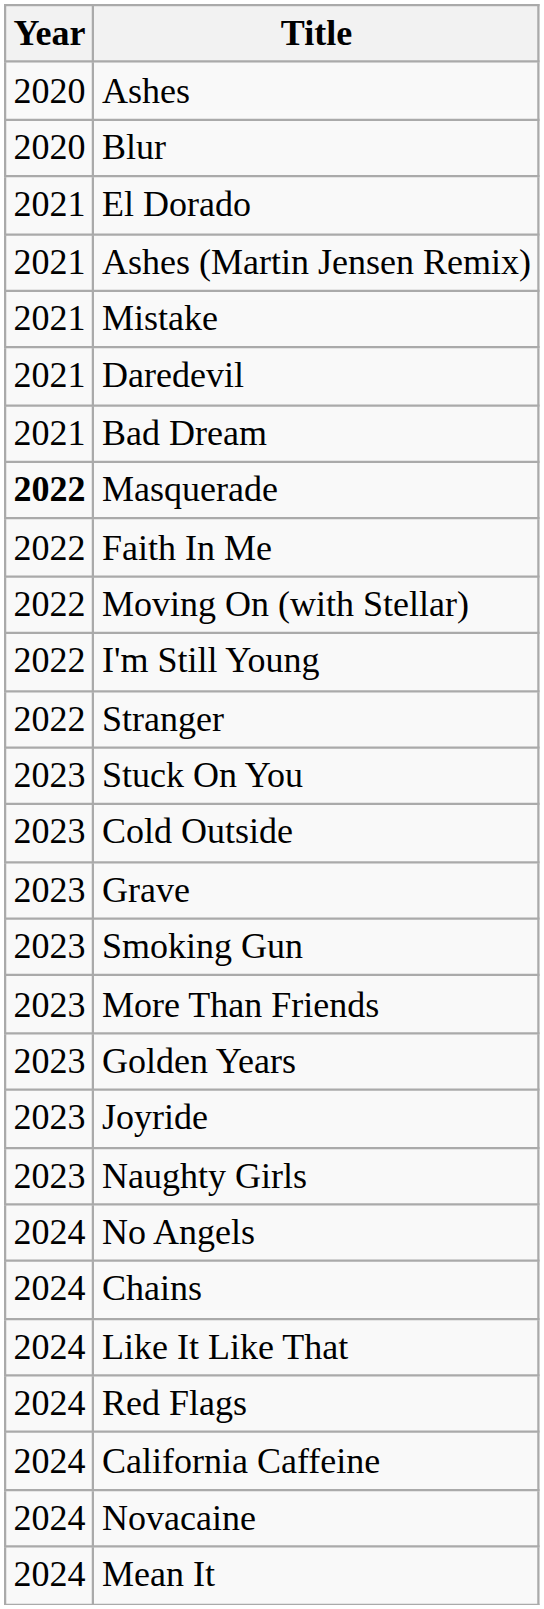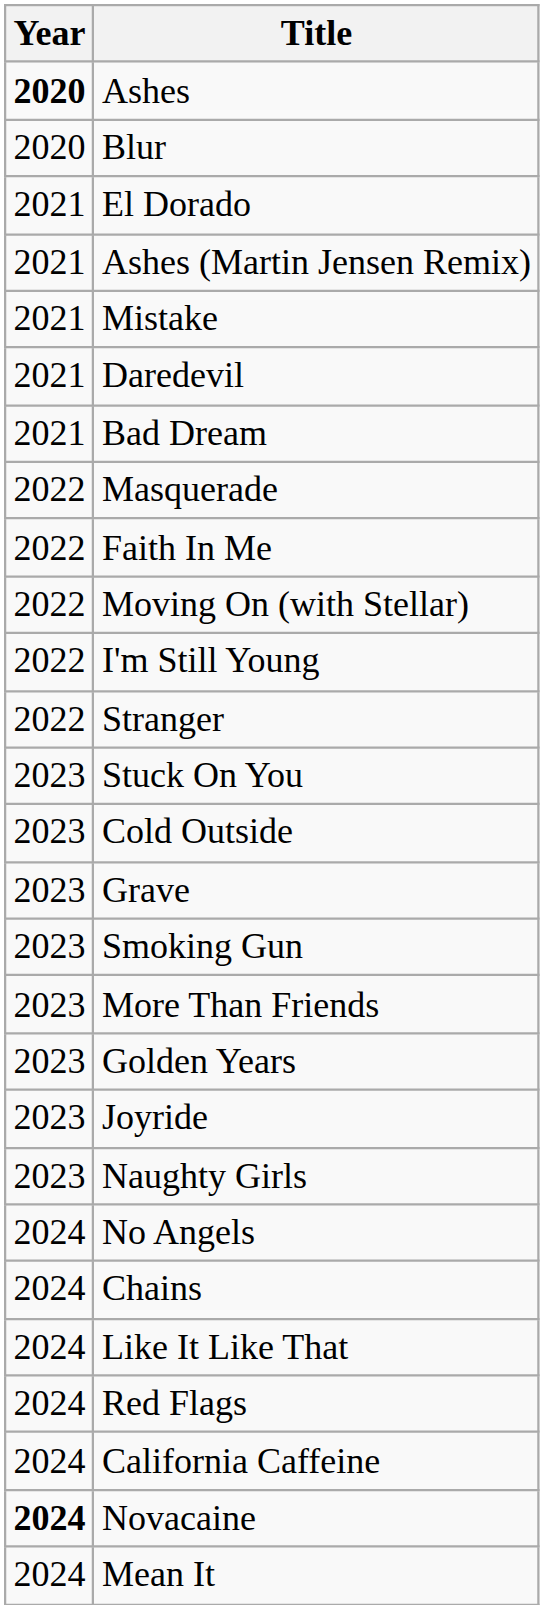(49, 90) normal -> (49, 90) bold
(49, 489) bold -> (49, 489) normal
(49, 1517) normal -> (49, 1517) bold
